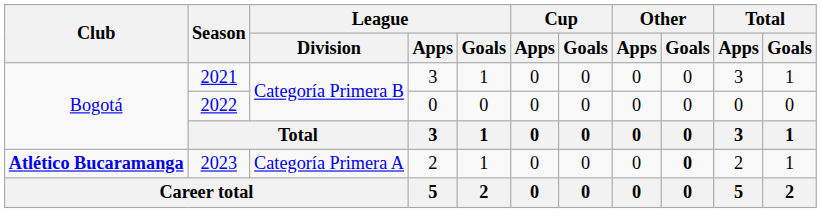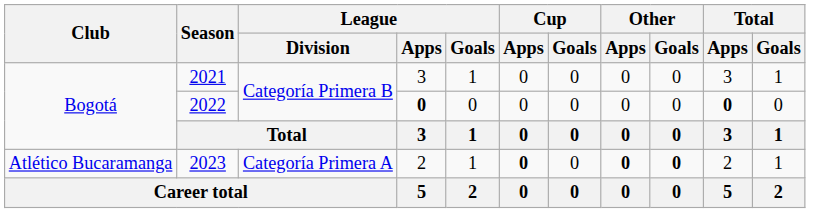(433, 105) normal -> (422, 105) bold
(739, 105) normal -> (727, 105) bold
(96, 163) bold -> (91, 163) normal
(535, 163) normal -> (523, 163) bold
(637, 163) normal -> (625, 163) bold
